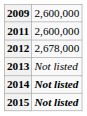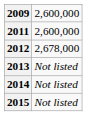(56, 84) bold -> (56, 84) normal
(56, 102) bold -> (56, 102) normal
